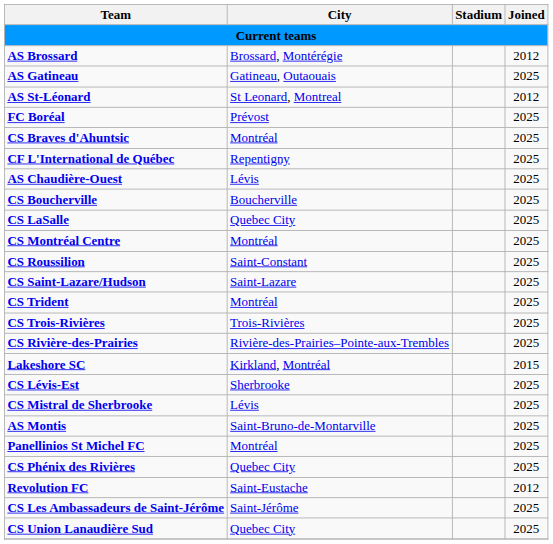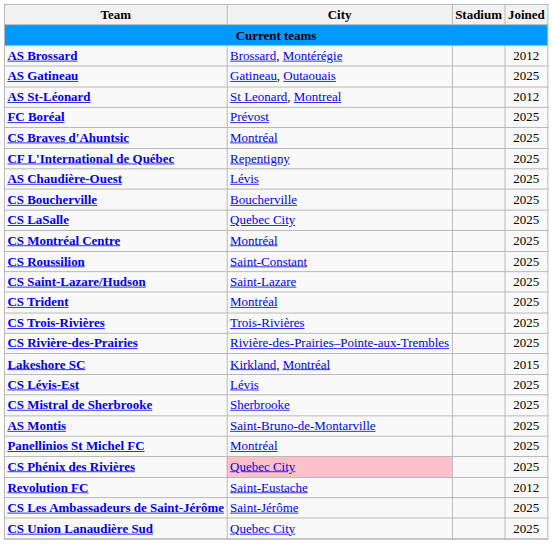(260, 384) Sherbrooke -> (244, 384) Lévis
(244, 405) Lévis -> (260, 405) Sherbrooke
(263, 466) no background -> (263, 466) pink background
